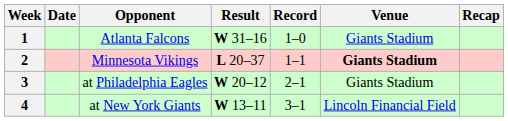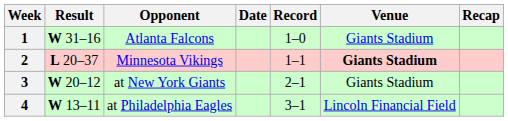columns swapped: (62, 15) <-> (240, 15)
(145, 82) at Philadelphia Eagles -> (170, 82) at New York Giants
(145, 104) at New York Giants -> (170, 104) at Philadelphia Eagles
